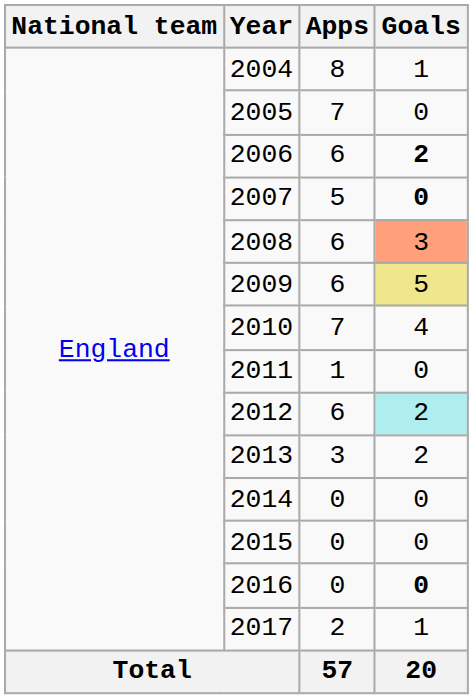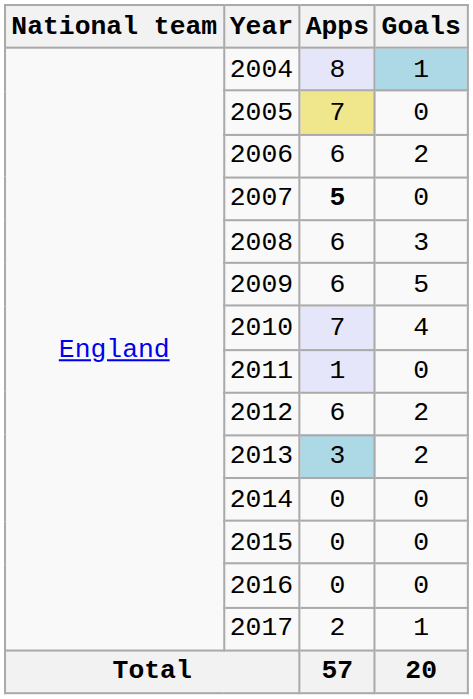(337, 70) no background -> (337, 70) lavender background
(421, 70) no background -> (421, 70) lightblue background
(337, 113) no background -> (337, 113) khaki background
(421, 156) bold -> (421, 156) normal
(337, 199) normal -> (337, 199) bold
(421, 199) bold -> (421, 199) normal
(421, 242) lightsalmon background -> (421, 242) no background
(421, 285) khaki background -> (421, 285) no background
(337, 328) no background -> (337, 328) lavender background
(337, 371) no background -> (337, 371) lavender background
(421, 414) paleturquoise background -> (421, 414) no background
(337, 457) no background -> (337, 457) lightblue background
(421, 586) bold -> (421, 586) normal
